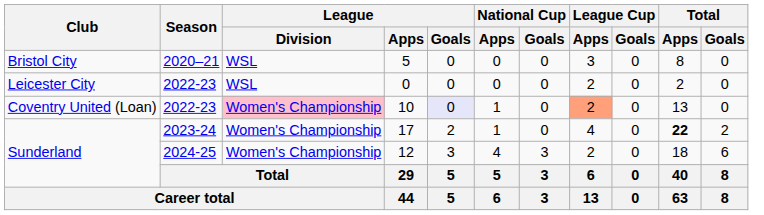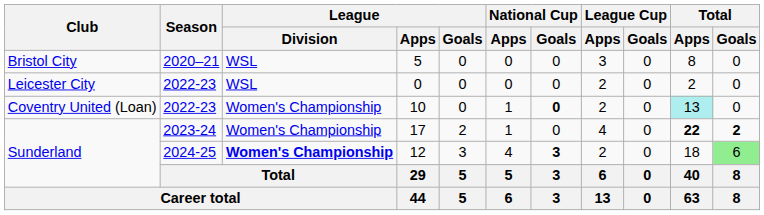(304, 107) pink background -> (304, 107) no background
(451, 107) lavender background -> (462, 107) no background
(544, 107) normal -> (556, 107) bold
(591, 107) lightsalmon background -> (603, 107) no background
(680, 107) no background -> (692, 107) paleturquoise background
(725, 130) normal -> (736, 130) bold
(304, 152) normal -> (310, 152) bold
(544, 152) normal -> (556, 152) bold
(725, 152) no background -> (736, 152) lightgreen background
